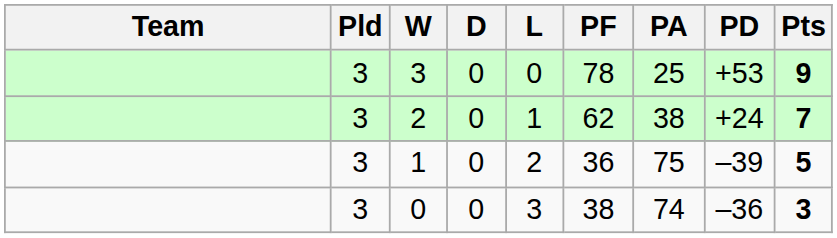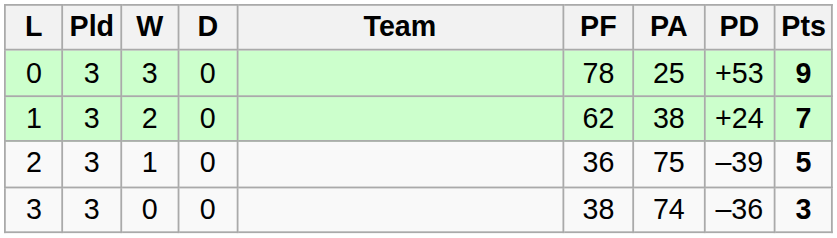columns swapped: (168, 27) <-> (534, 27)
